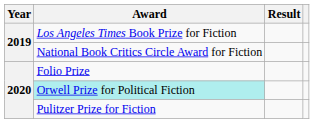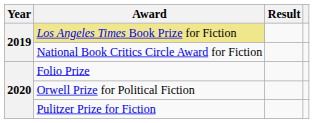(137, 33) no background -> (137, 33) khaki background
(116, 90) paleturquoise background -> (116, 90) no background
